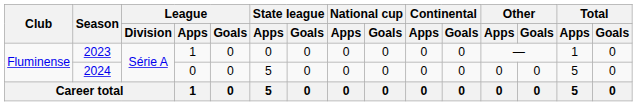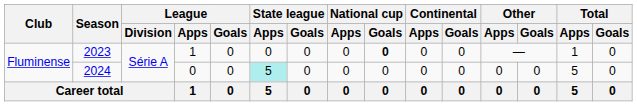(385, 52) normal -> (385, 52) bold
(268, 71) no background -> (268, 71) paleturquoise background
